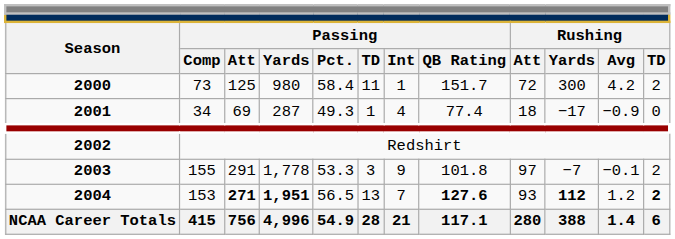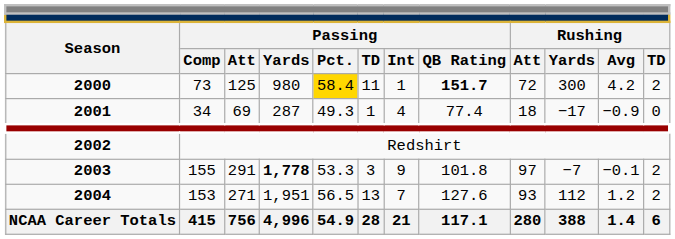(335, 86) no background -> (335, 86) gold background
(464, 86) normal -> (464, 86) bold
(286, 171) normal -> (286, 171) bold
(242, 197) bold -> (242, 197) normal
(286, 197) bold -> (286, 197) normal
(464, 197) bold -> (464, 197) normal
(572, 197) bold -> (572, 197) normal
(656, 197) bold -> (656, 197) normal
